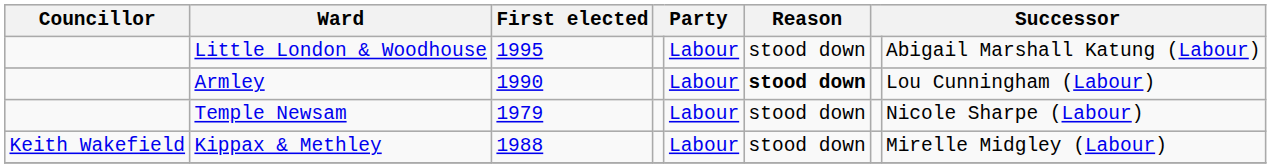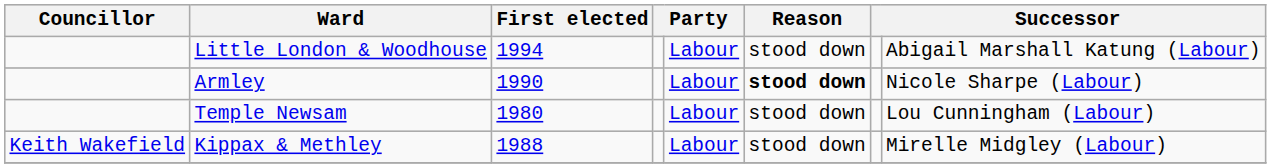(520, 52) 1995 -> (520, 52) 1994
(1021, 84) Lou Cunningham (Labour) -> (1015, 84) Nicole Sharpe (Labour)
(520, 115) 1979 -> (520, 115) 1980
(1015, 115) Nicole Sharpe (Labour) -> (1021, 115) Lou Cunningham (Labour)
